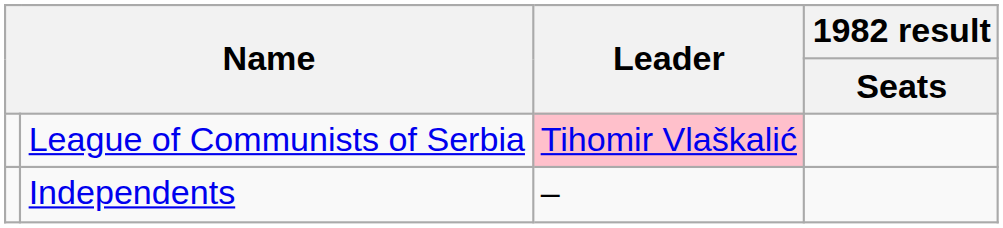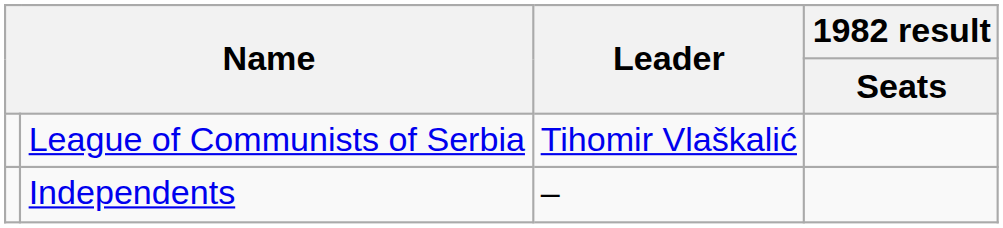(669, 139) pink background -> (669, 139) no background
